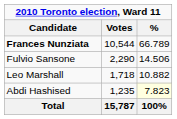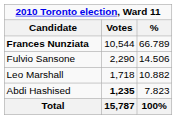(122, 91) normal -> (122, 91) bold
(157, 91) lightyellow background -> (157, 91) no background
